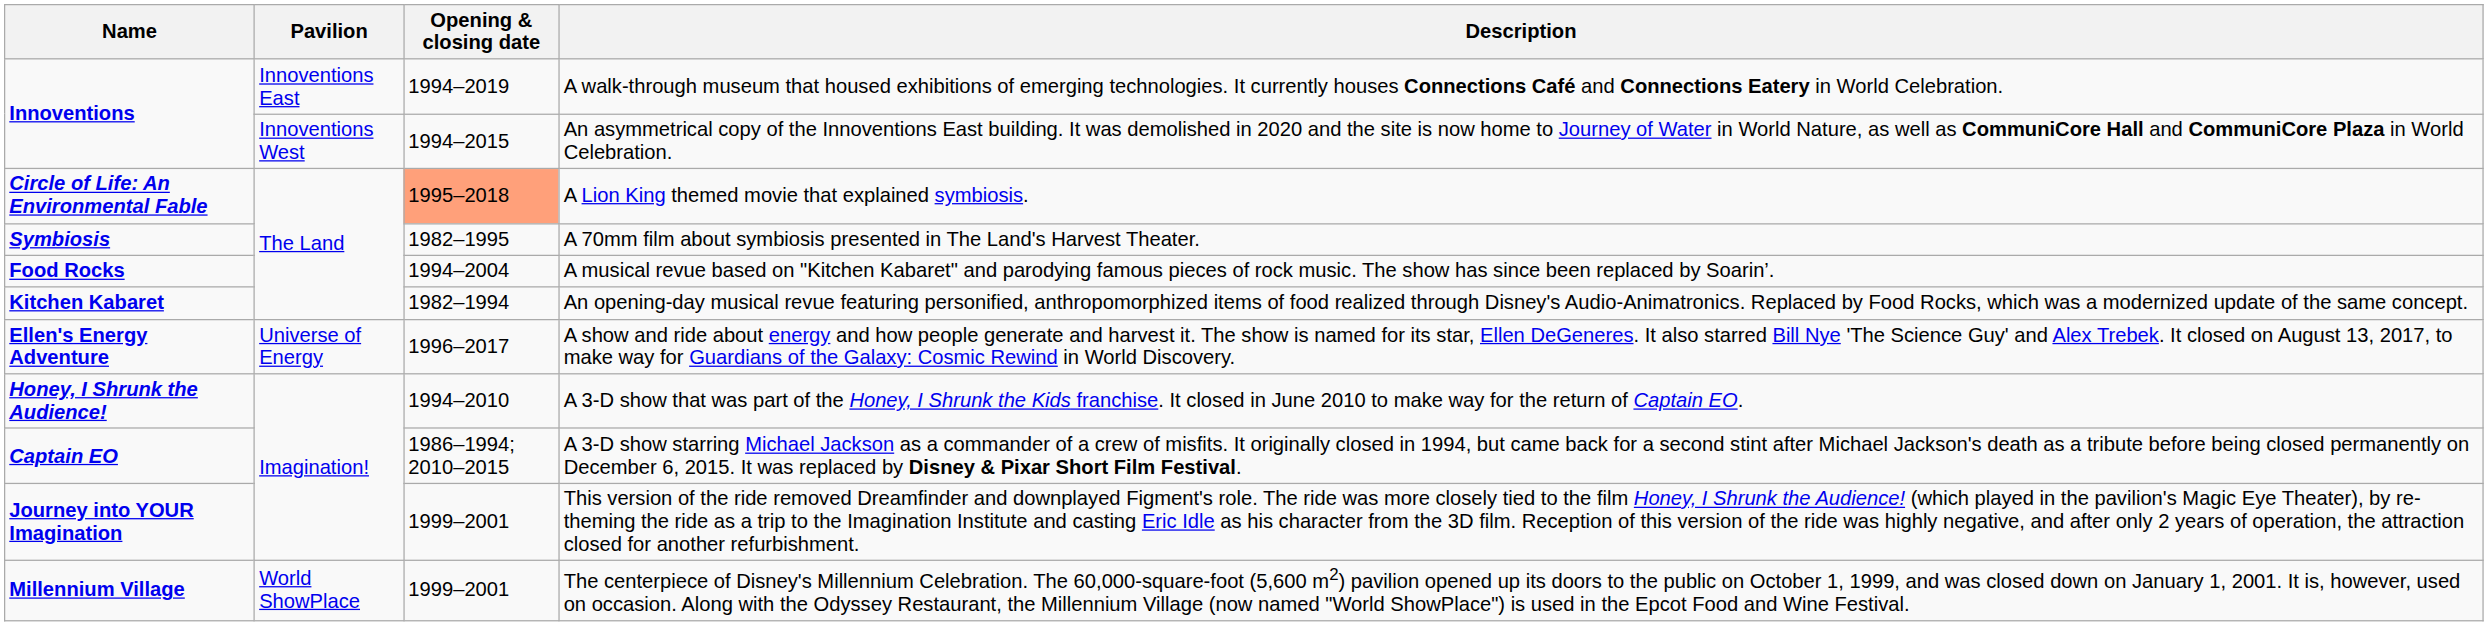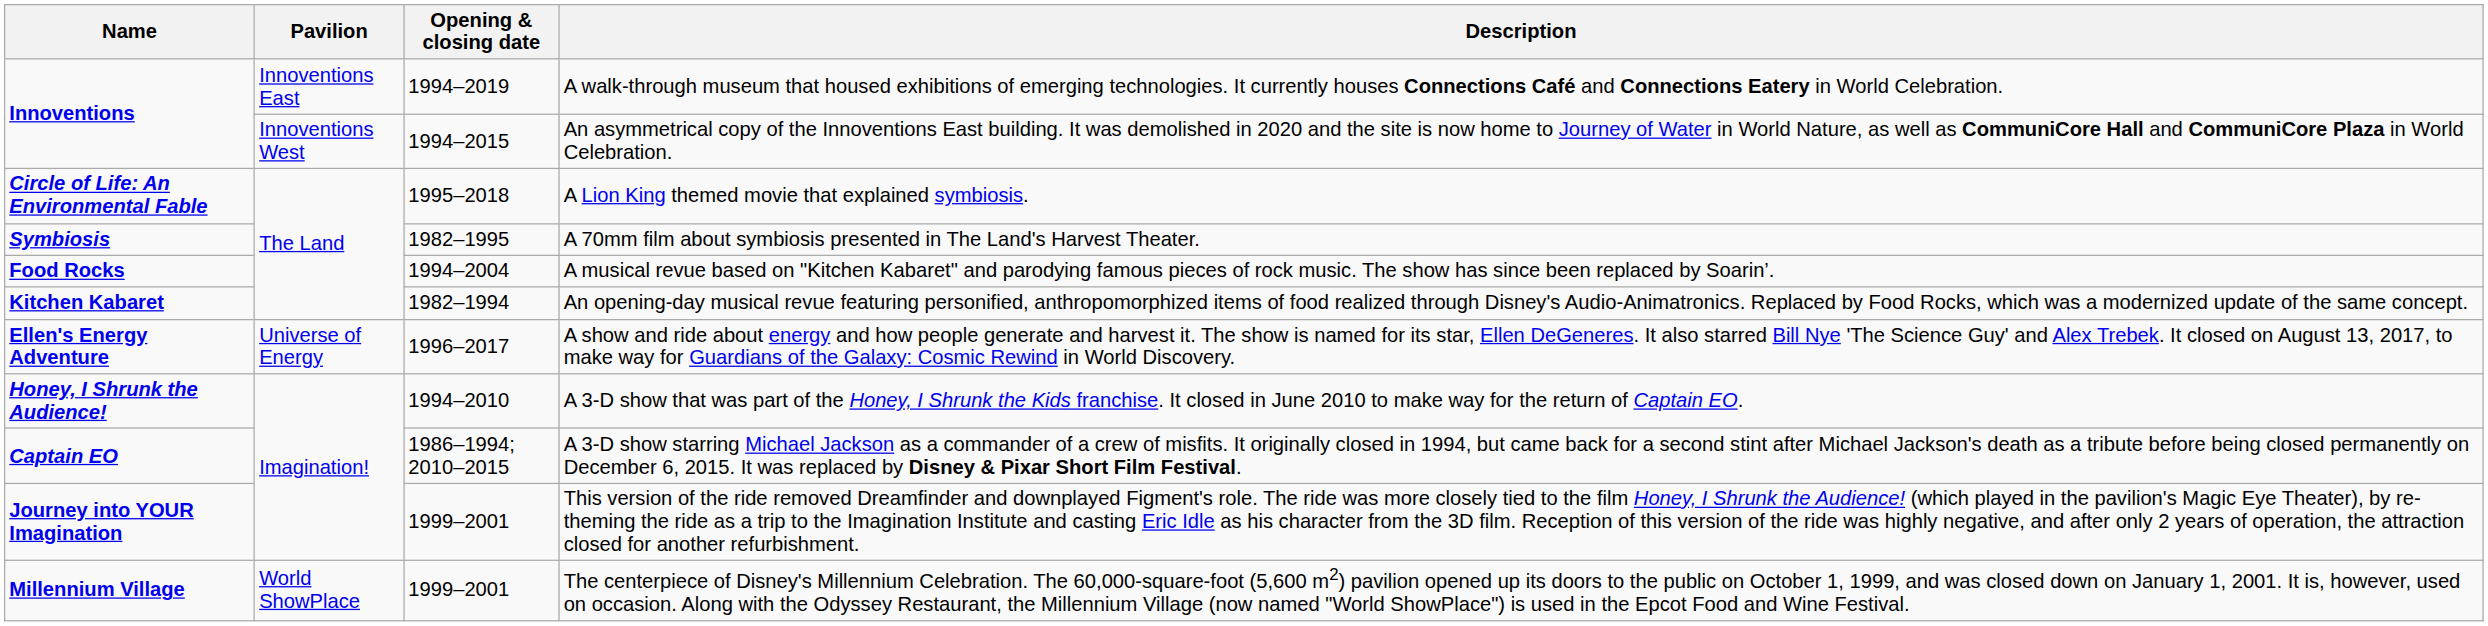(459, 195) lightsalmon background -> (459, 195) no background
